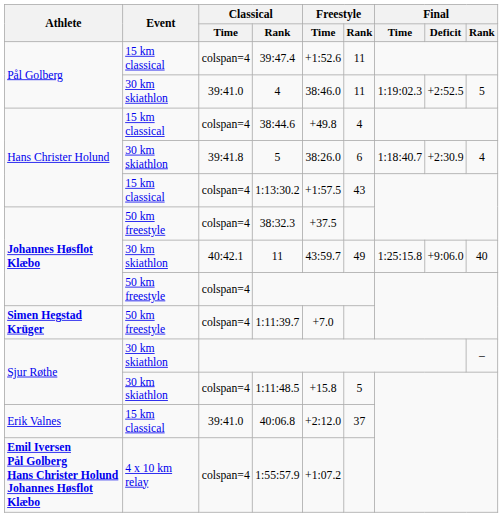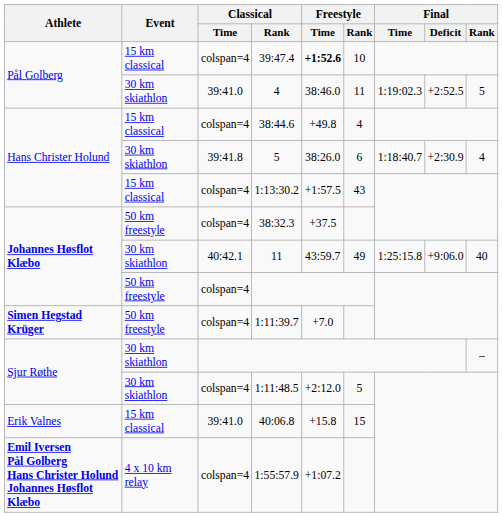(323, 58) normal -> (323, 58) bold
(359, 58) 11 -> (359, 58) 10
(323, 388) +15.8 -> (323, 388) +2:12.0
(323, 421) +2:12.0 -> (323, 421) +15.8
(359, 421) 37 -> (359, 421) 15
